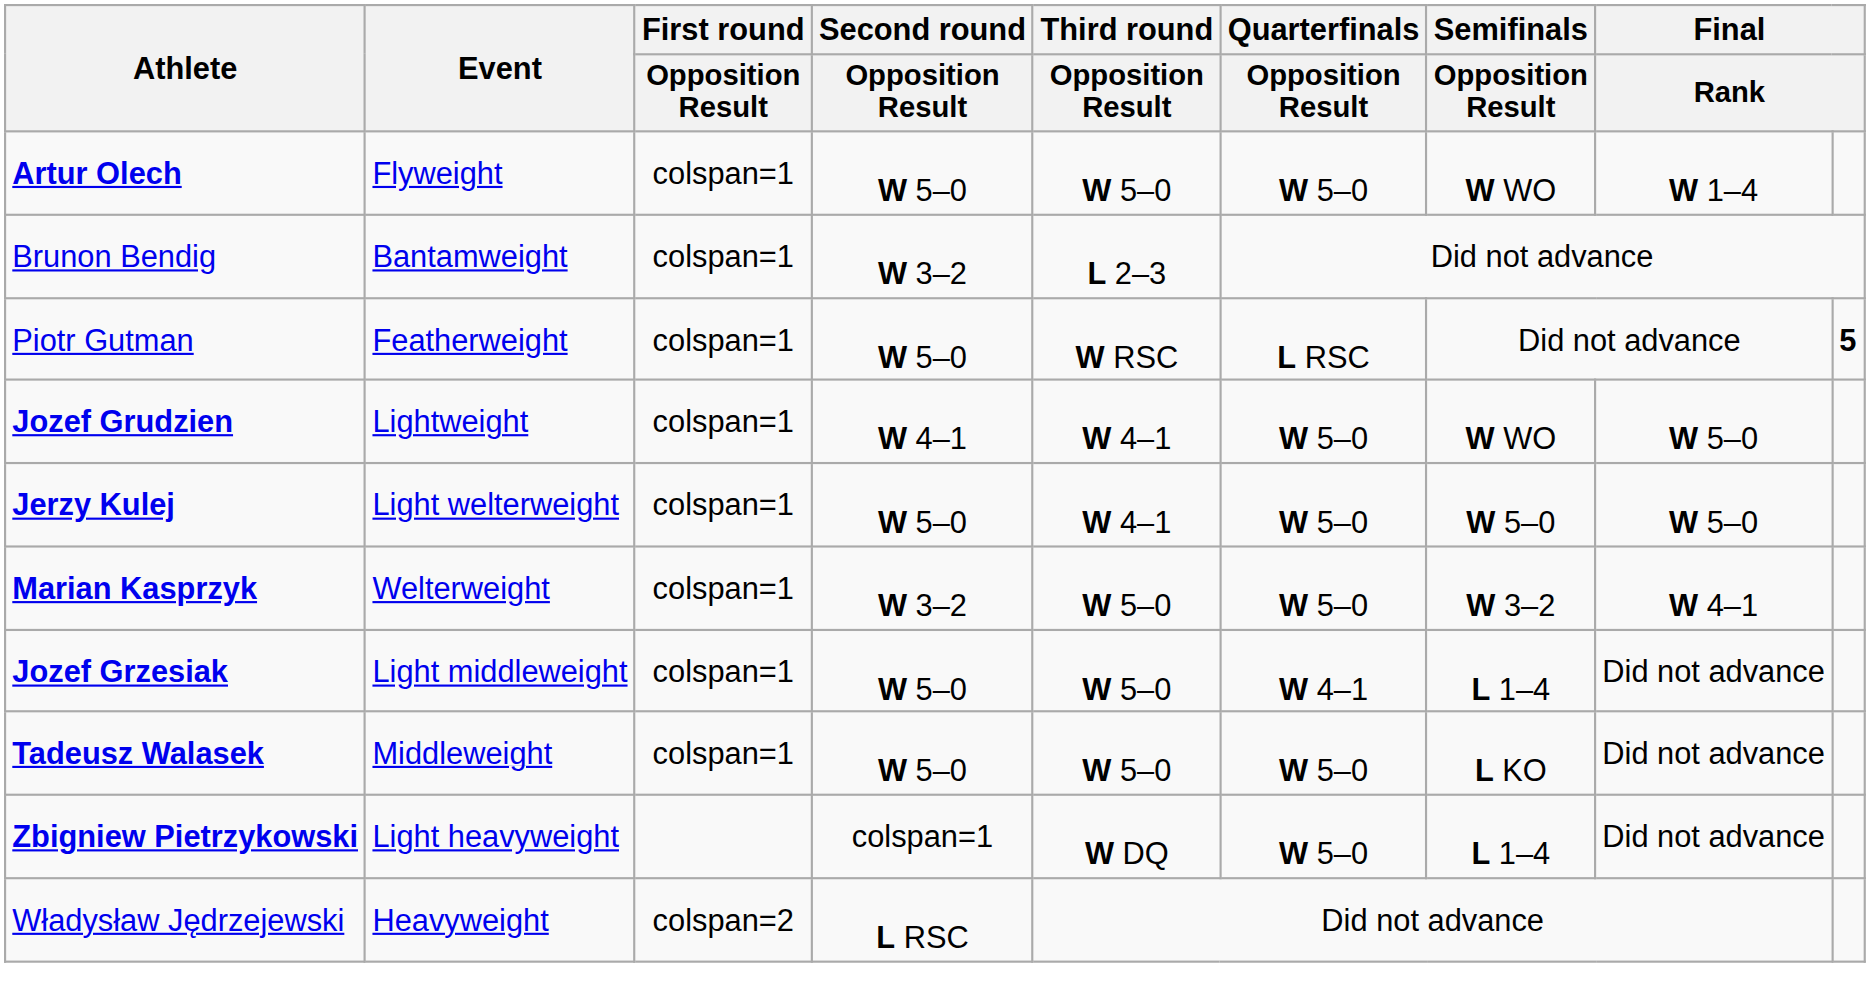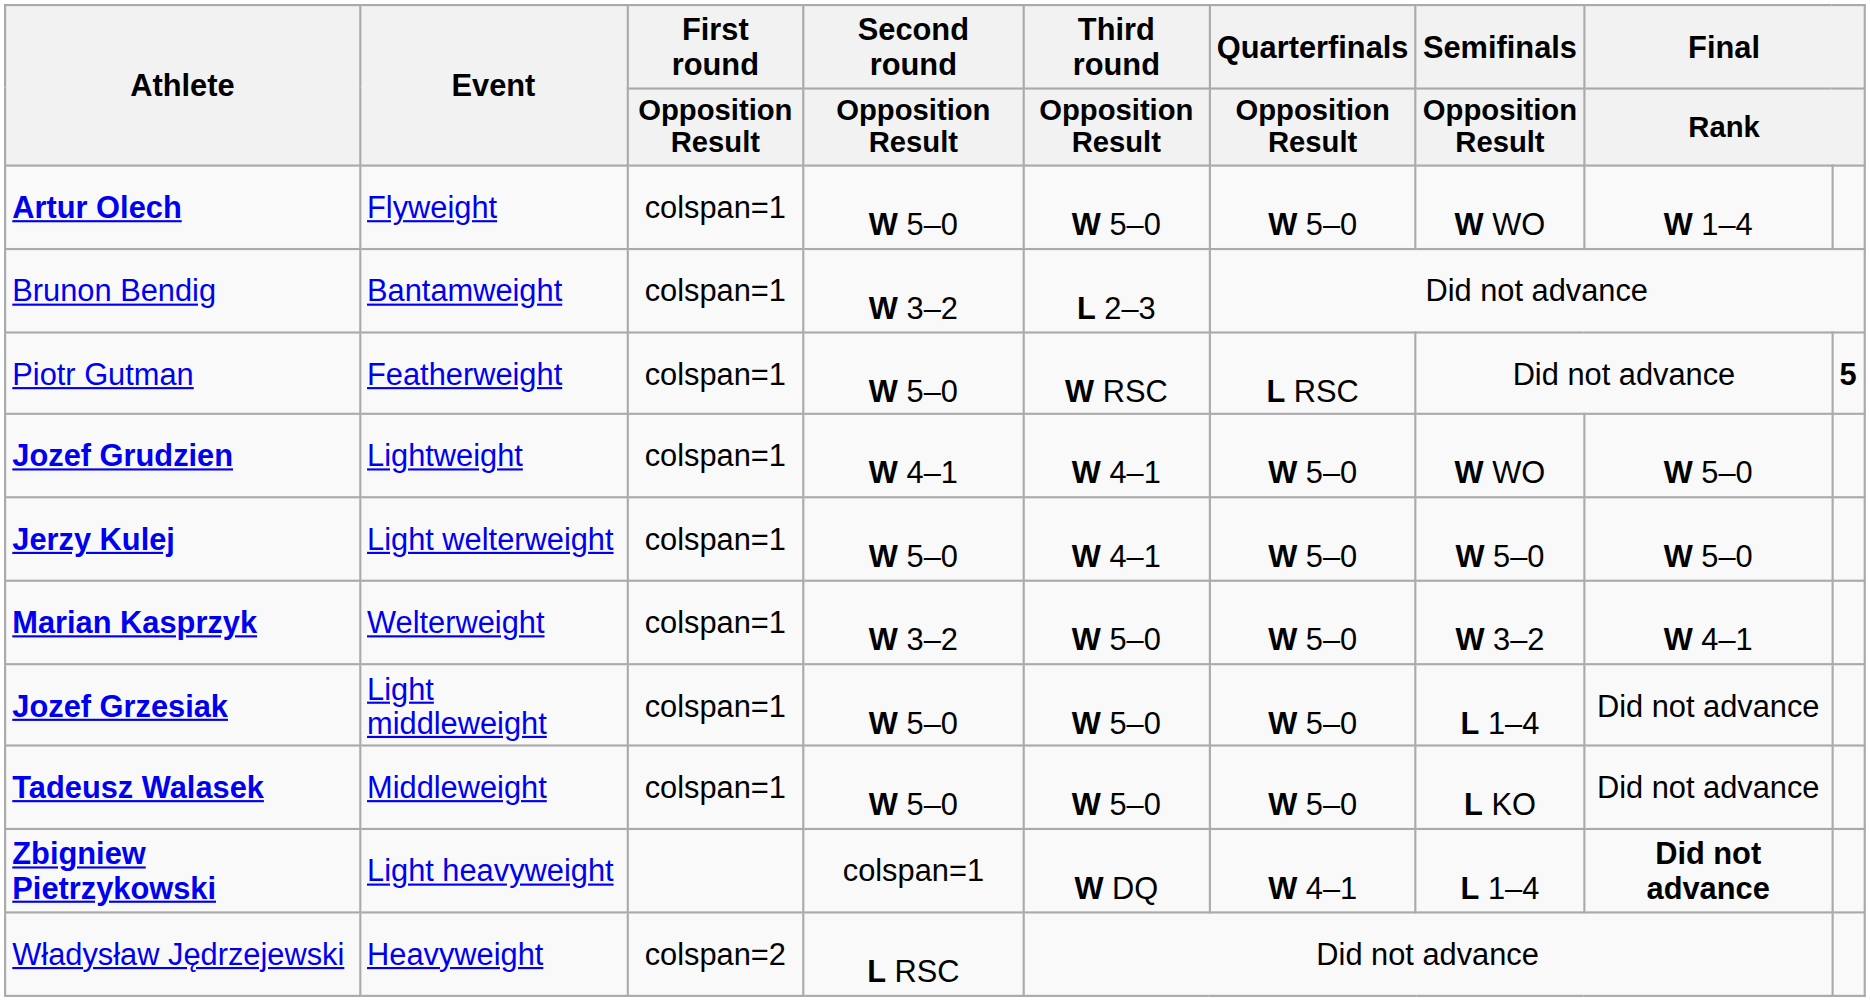(1324, 688) W 4–1 -> (1313, 723) W 5–0
(1324, 854) W 5–0 -> (1313, 888) W 4–1
(1714, 837) normal -> (1708, 871) bold
